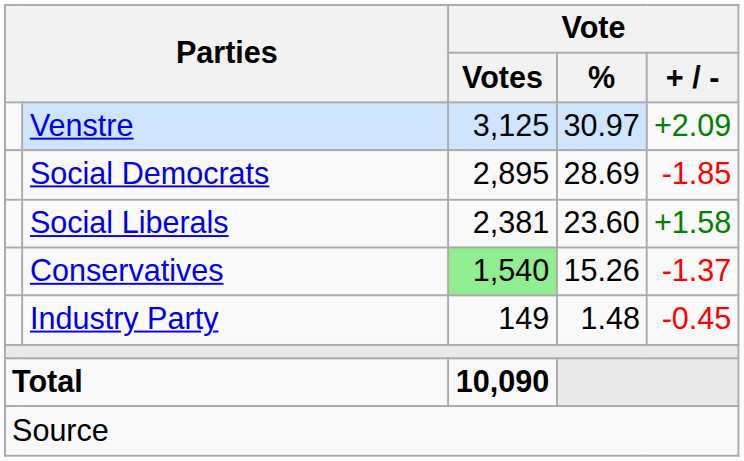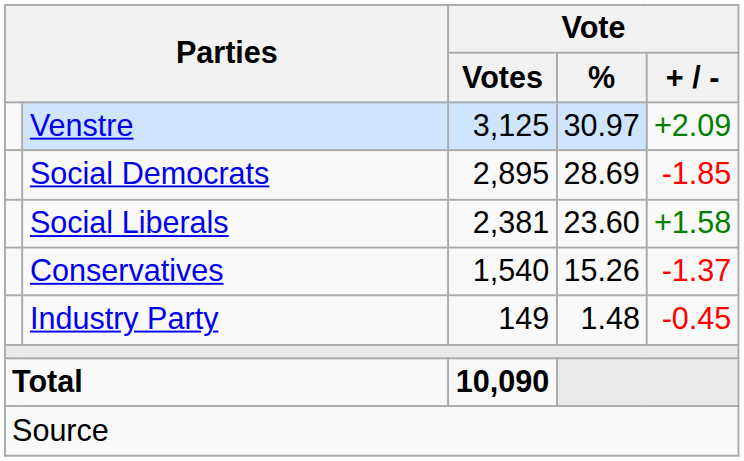(511, 271) lightgreen background -> (511, 271) no background
